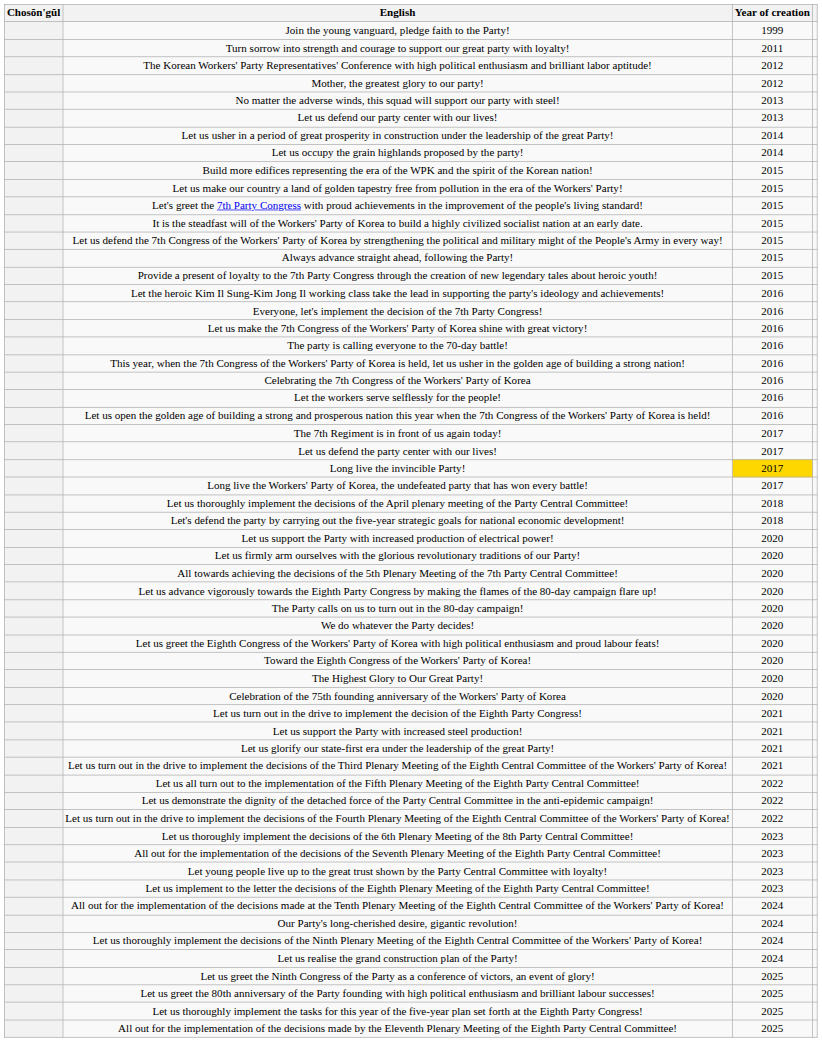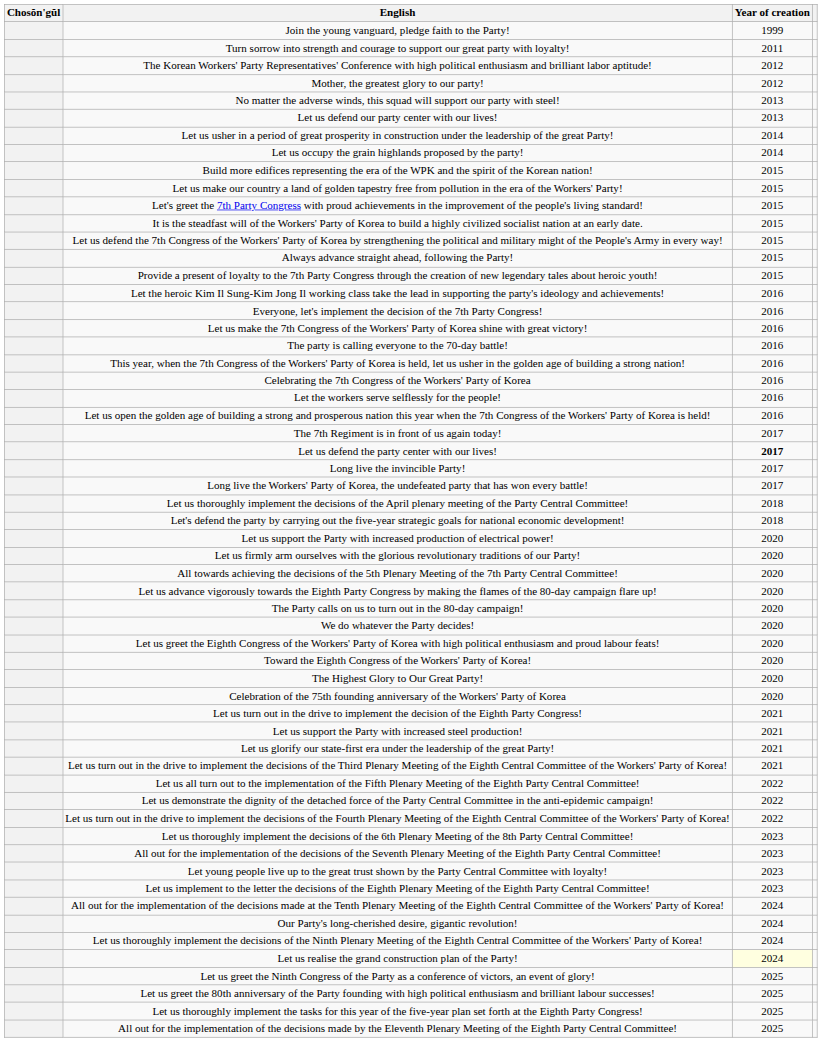(772, 450) normal -> (772, 450) bold
(772, 468) gold background -> (772, 468) no background
(772, 958) no background -> (772, 958) lightyellow background
